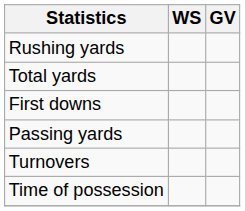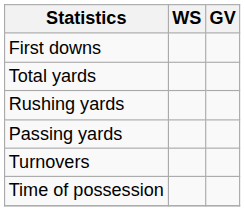rows swapped: (55, 104) <-> (67, 47)
